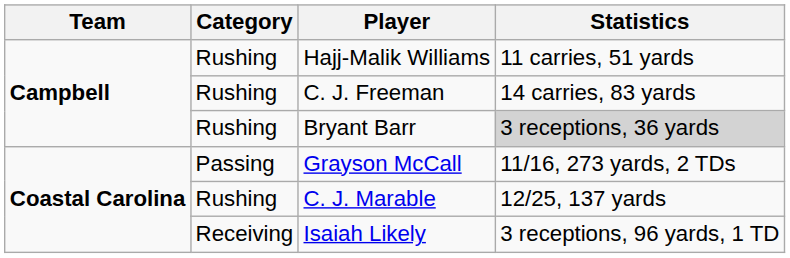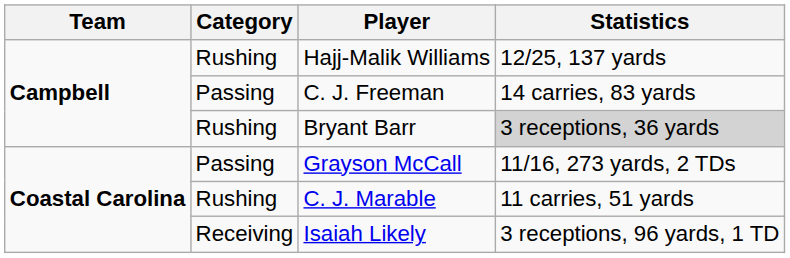(597, 57) 11 carries, 51 yards -> (583, 57) 12/25, 137 yards
(236, 92) Rushing -> (235, 92) Passing
(583, 198) 12/25, 137 yards -> (597, 198) 11 carries, 51 yards
